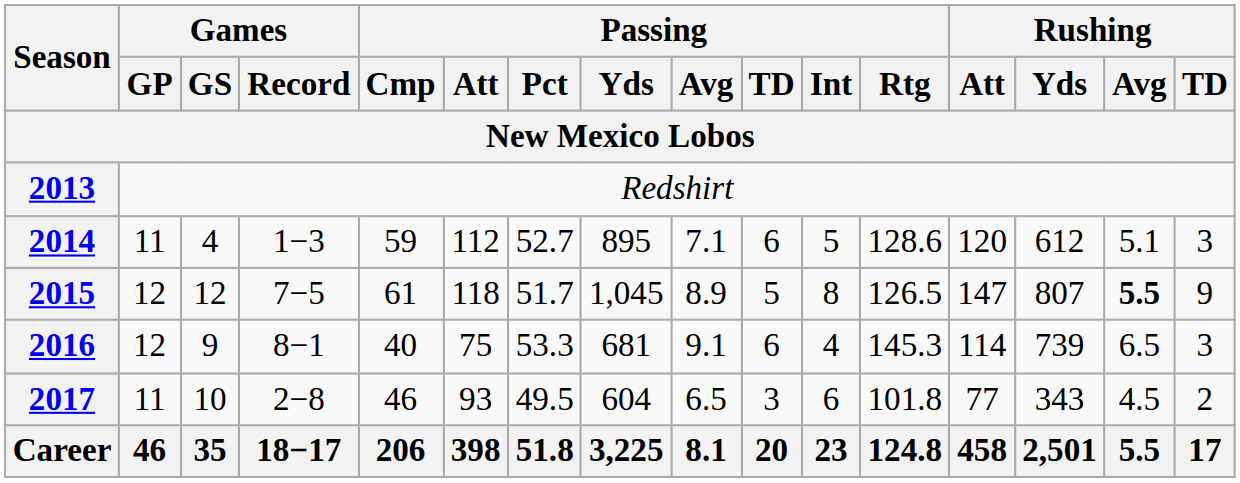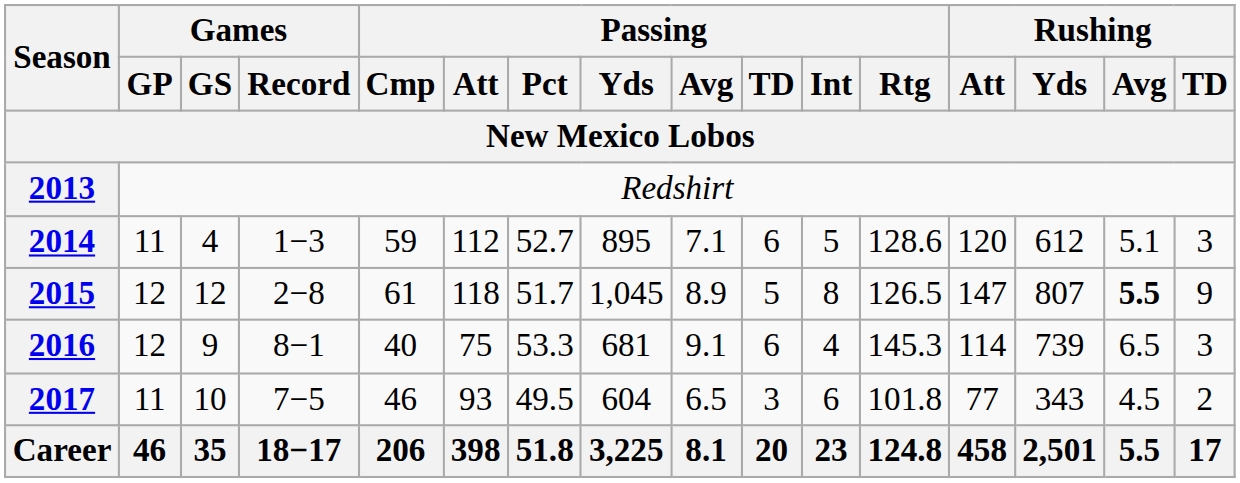(299, 293) 7−5 -> (299, 293) 2−8
(299, 398) 2−8 -> (299, 398) 7−5
